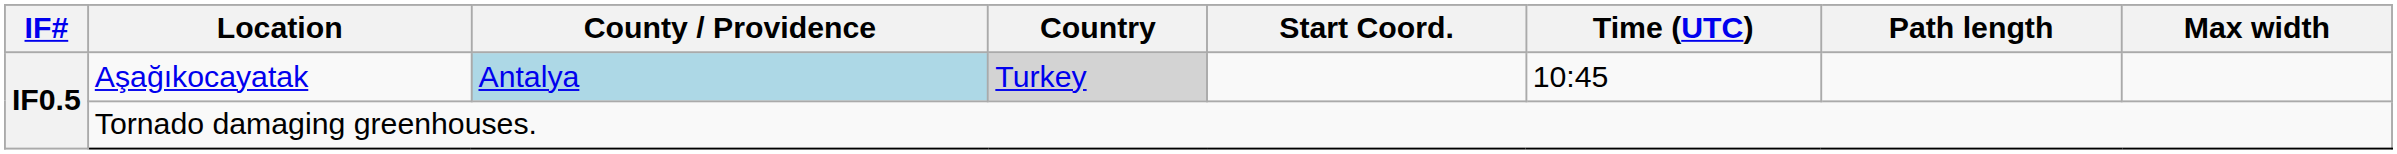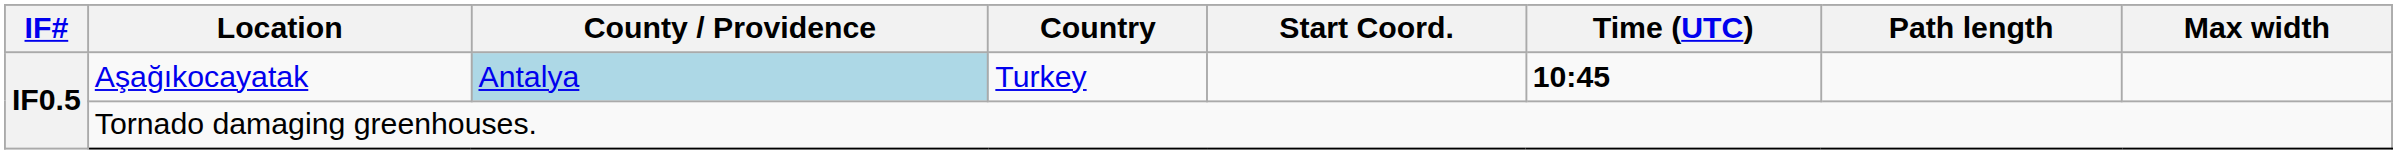(1041, 76) lightgrey background -> (1041, 76) no background
(1571, 76) normal -> (1571, 76) bold
